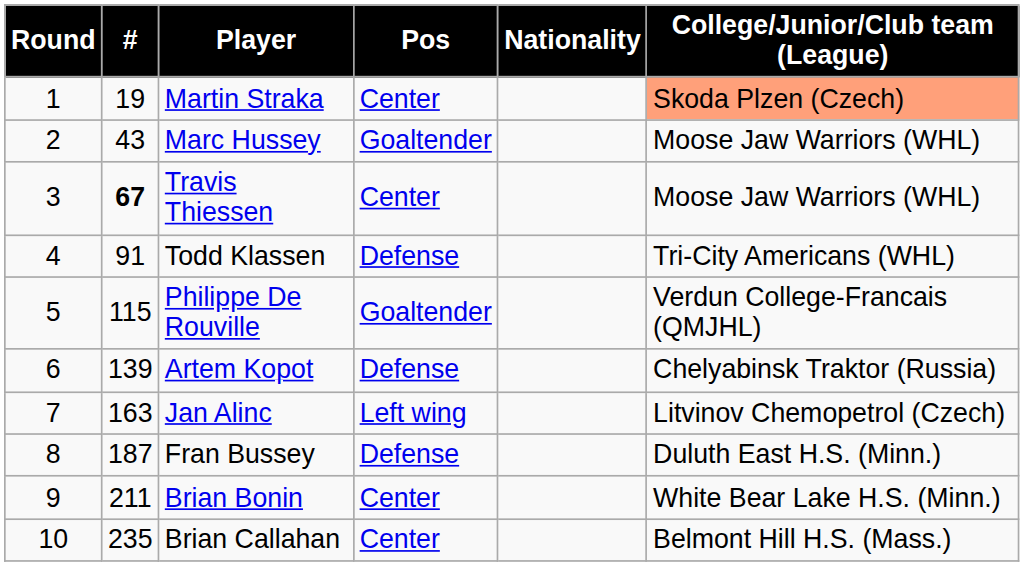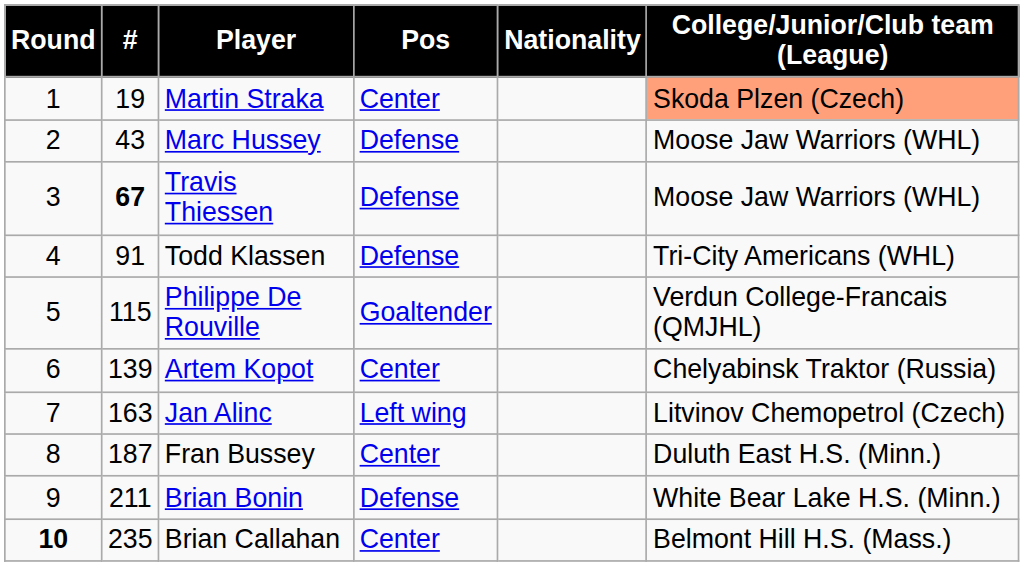(426, 140) Goaltender -> (409, 140) Defense
(400, 197) Center -> (409, 197) Defense
(409, 370) Defense -> (400, 370) Center
(409, 454) Defense -> (400, 454) Center
(400, 497) Center -> (409, 497) Defense
(53, 539) normal -> (53, 539) bold
